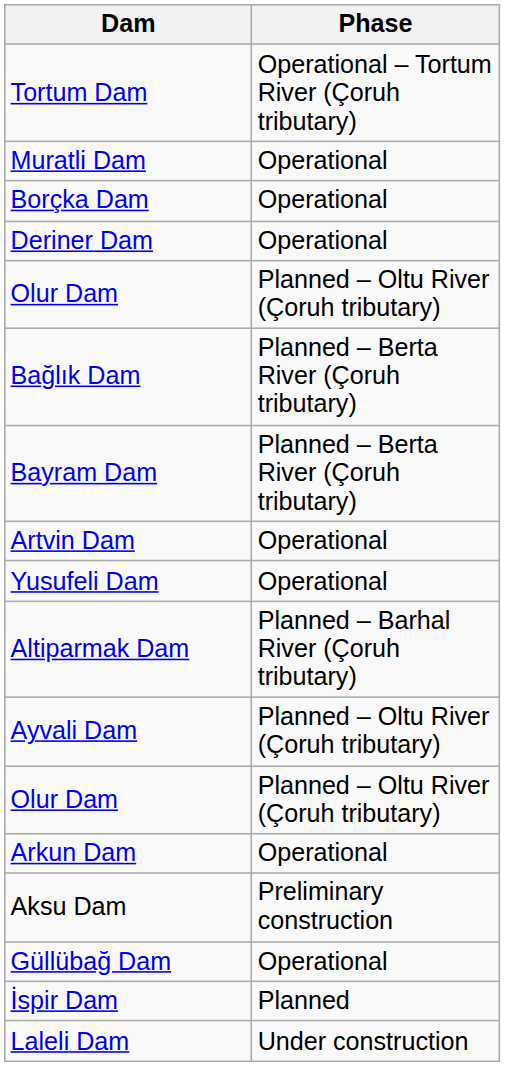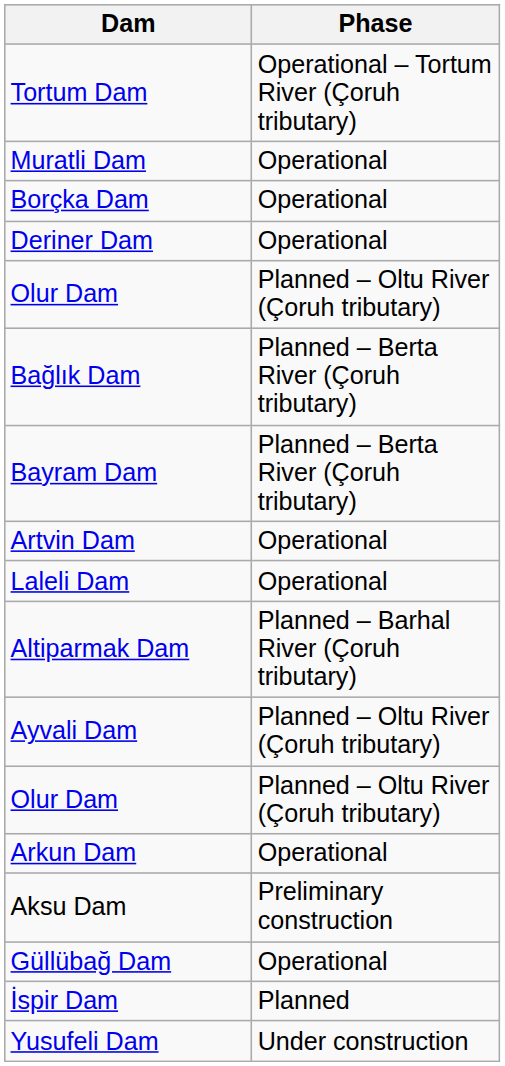(85, 580) Yusufeli Dam -> (70, 580) Laleli Dam
(70, 1040) Laleli Dam -> (85, 1040) Yusufeli Dam
